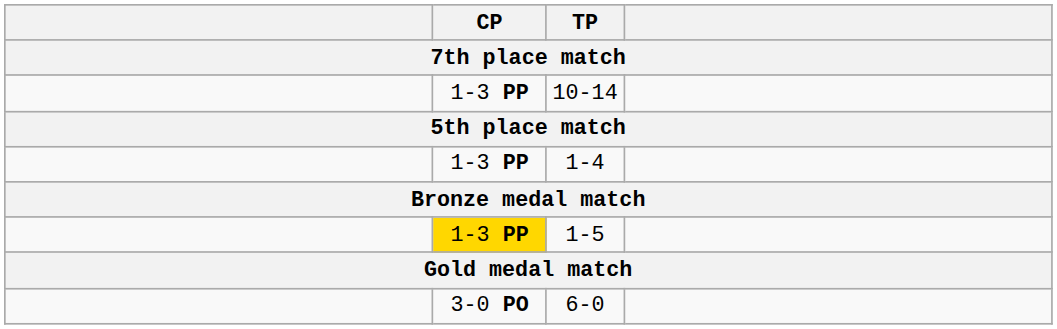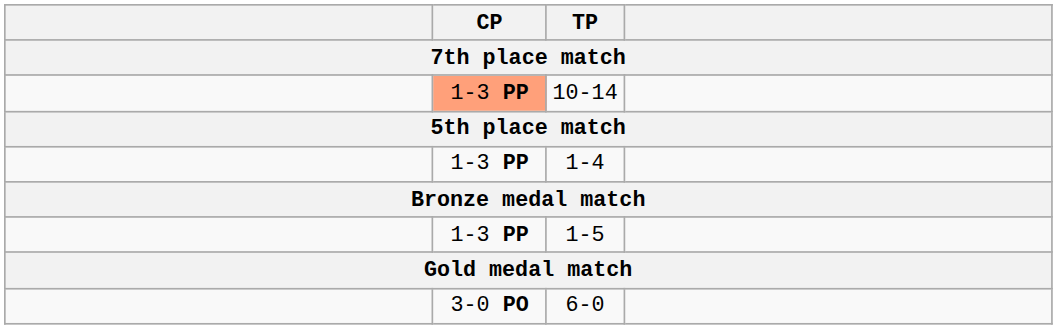(490, 93) no background -> (490, 93) lightsalmon background
(490, 235) gold background -> (490, 235) no background
